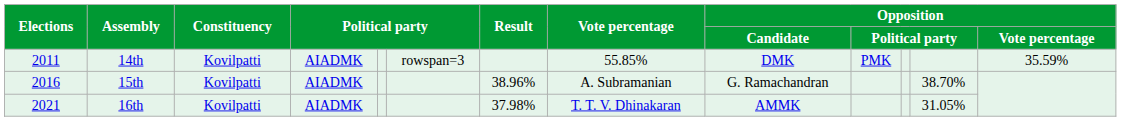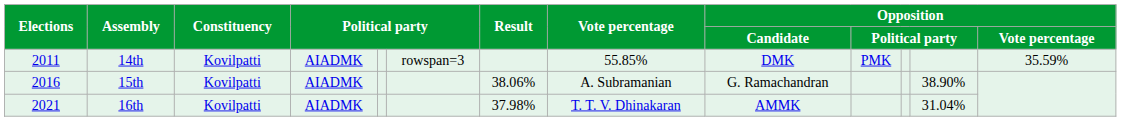(513, 82) 38.96% -> (513, 82) 38.06%
(944, 82) 38.70% -> (944, 82) 38.90%
(944, 104) 31.05% -> (944, 104) 31.04%
